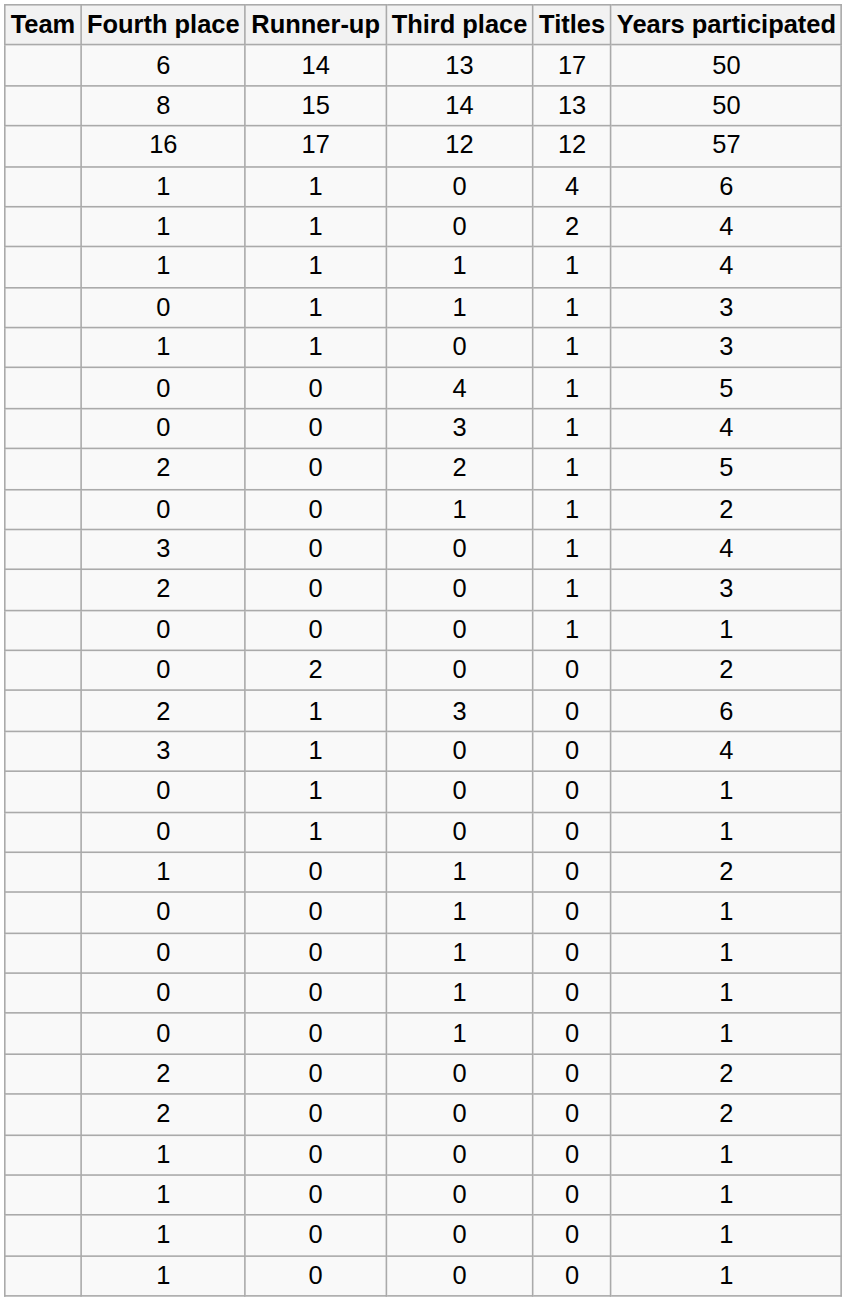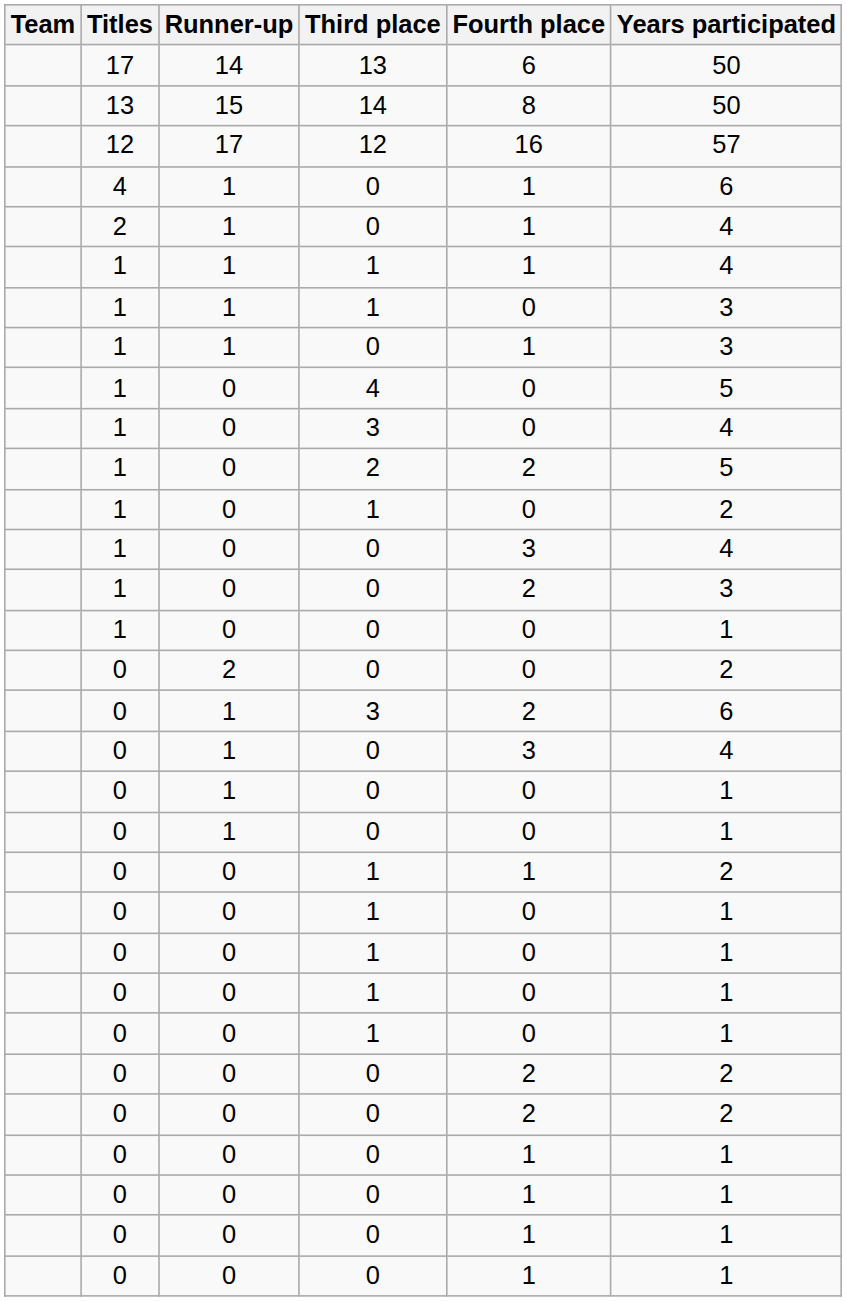columns swapped: (572, 24) <-> (163, 24)
